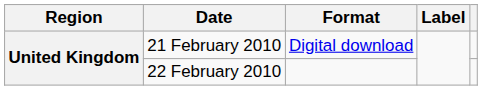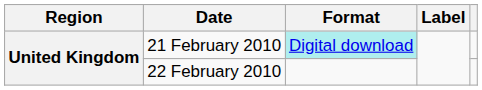(351, 44) no background -> (351, 44) paleturquoise background
